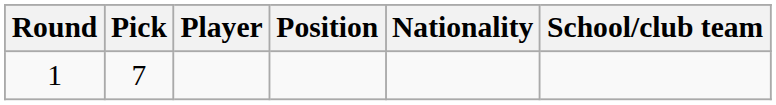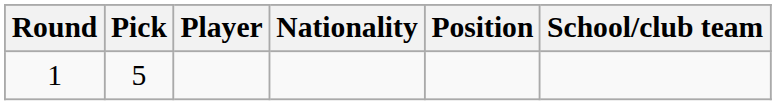columns swapped: (327, 27) <-> (463, 27)
(139, 74) 7 -> (139, 74) 5
